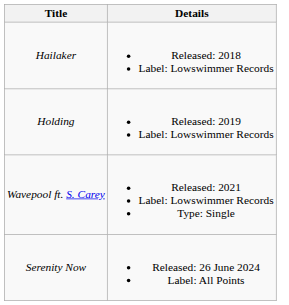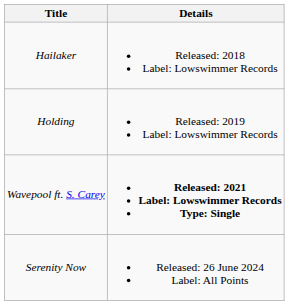(192, 201) normal -> (196, 201) bold
